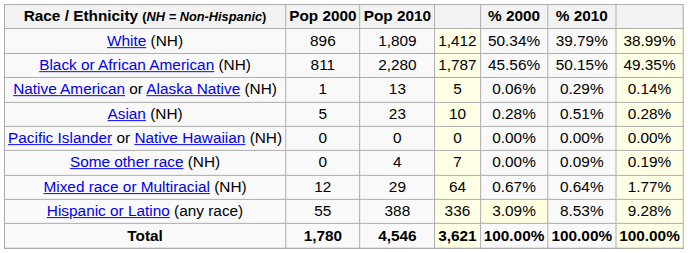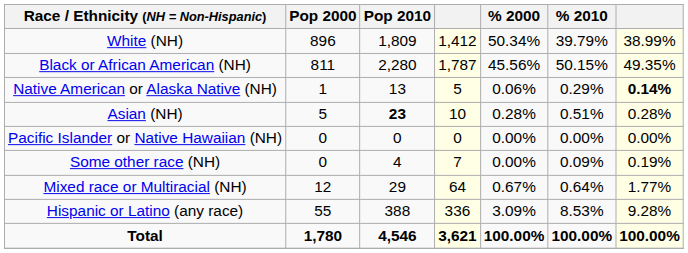(649, 89) normal -> (649, 89) bold
(397, 114) normal -> (397, 114) bold
(514, 211) lightyellow background -> (514, 211) no background
